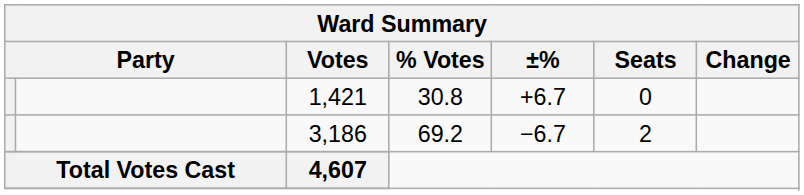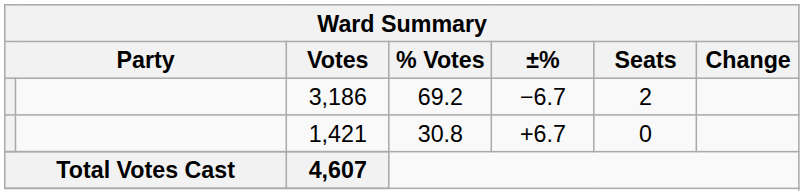rows swapped: (338, 134) <-> (338, 97)
